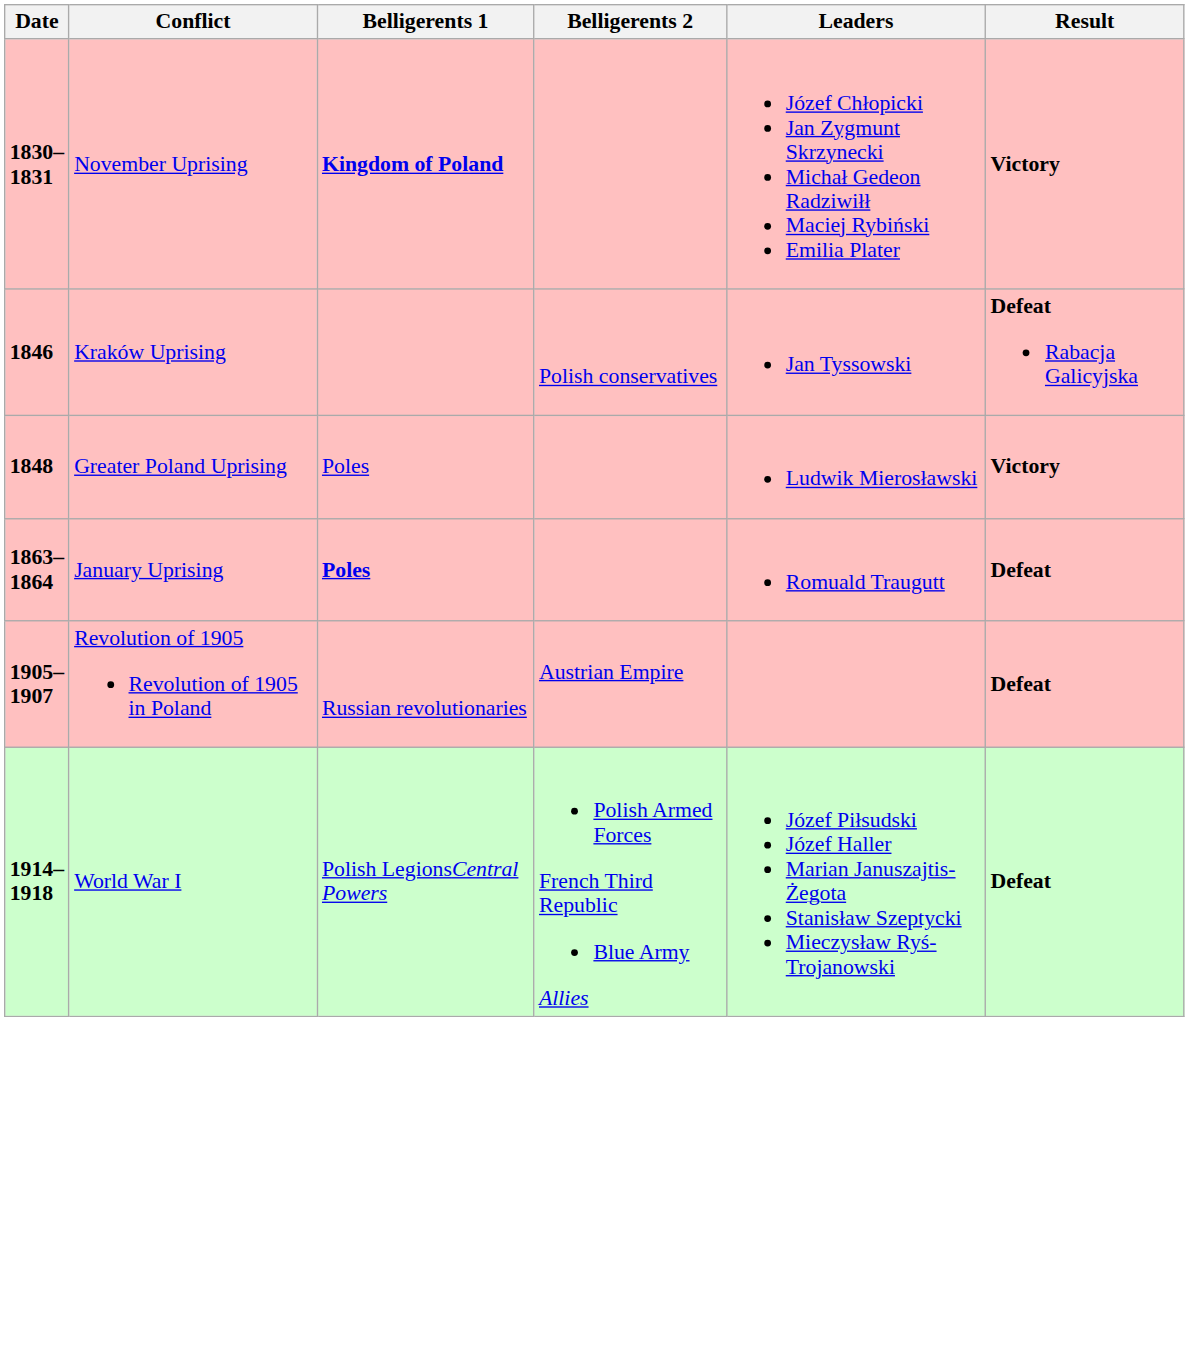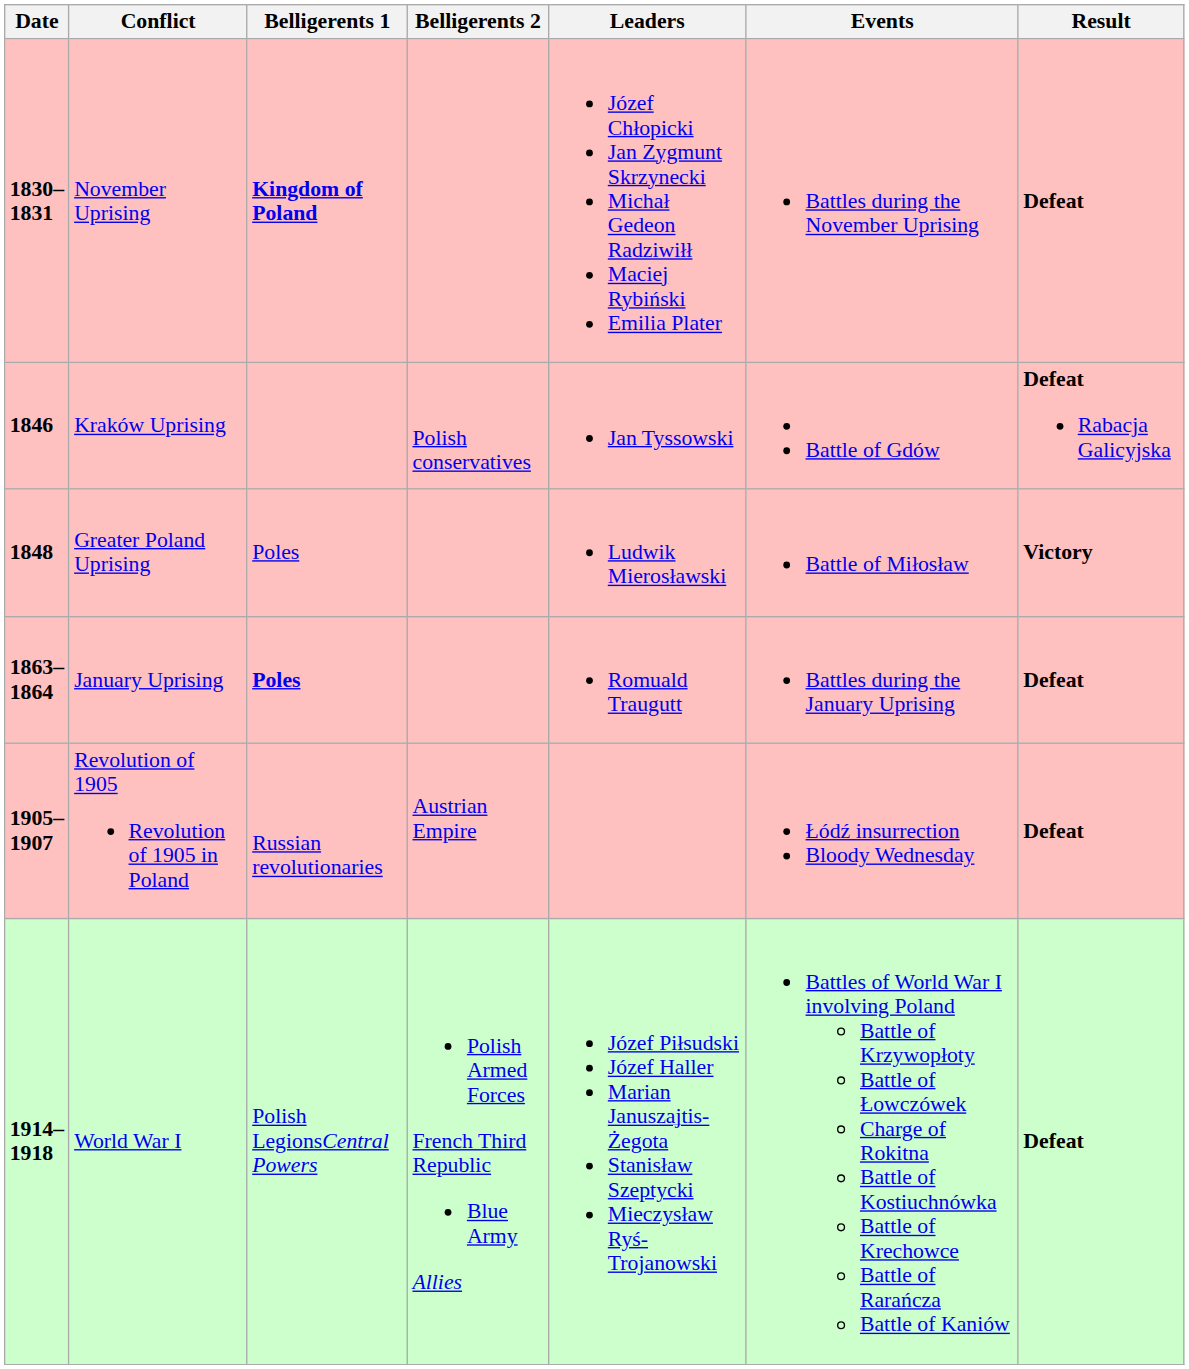+ column: (882, 21)
(1025, 163) Victory -> (1054, 200) Defeat
